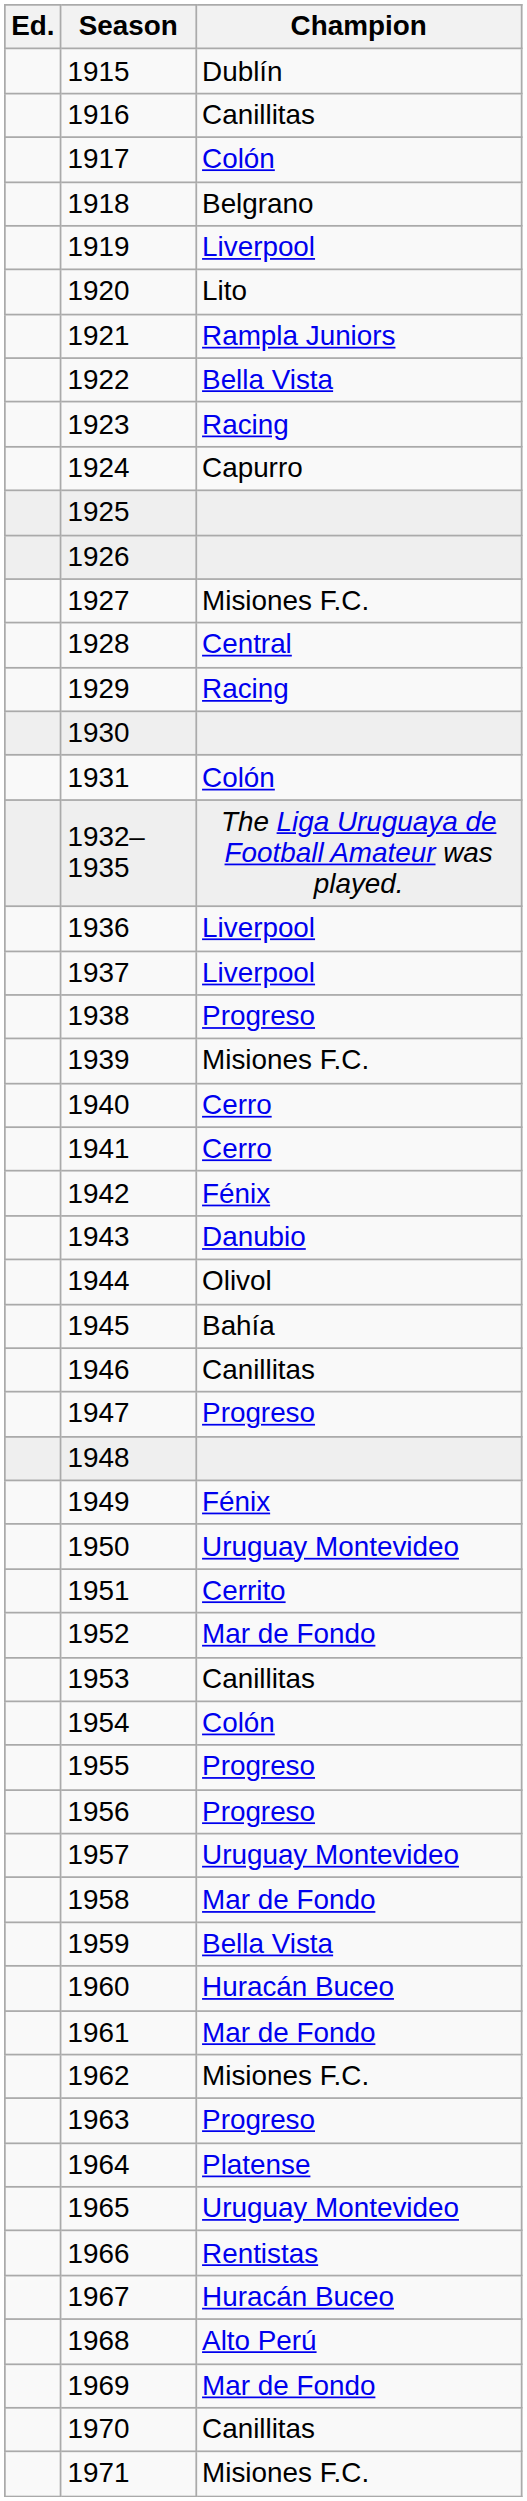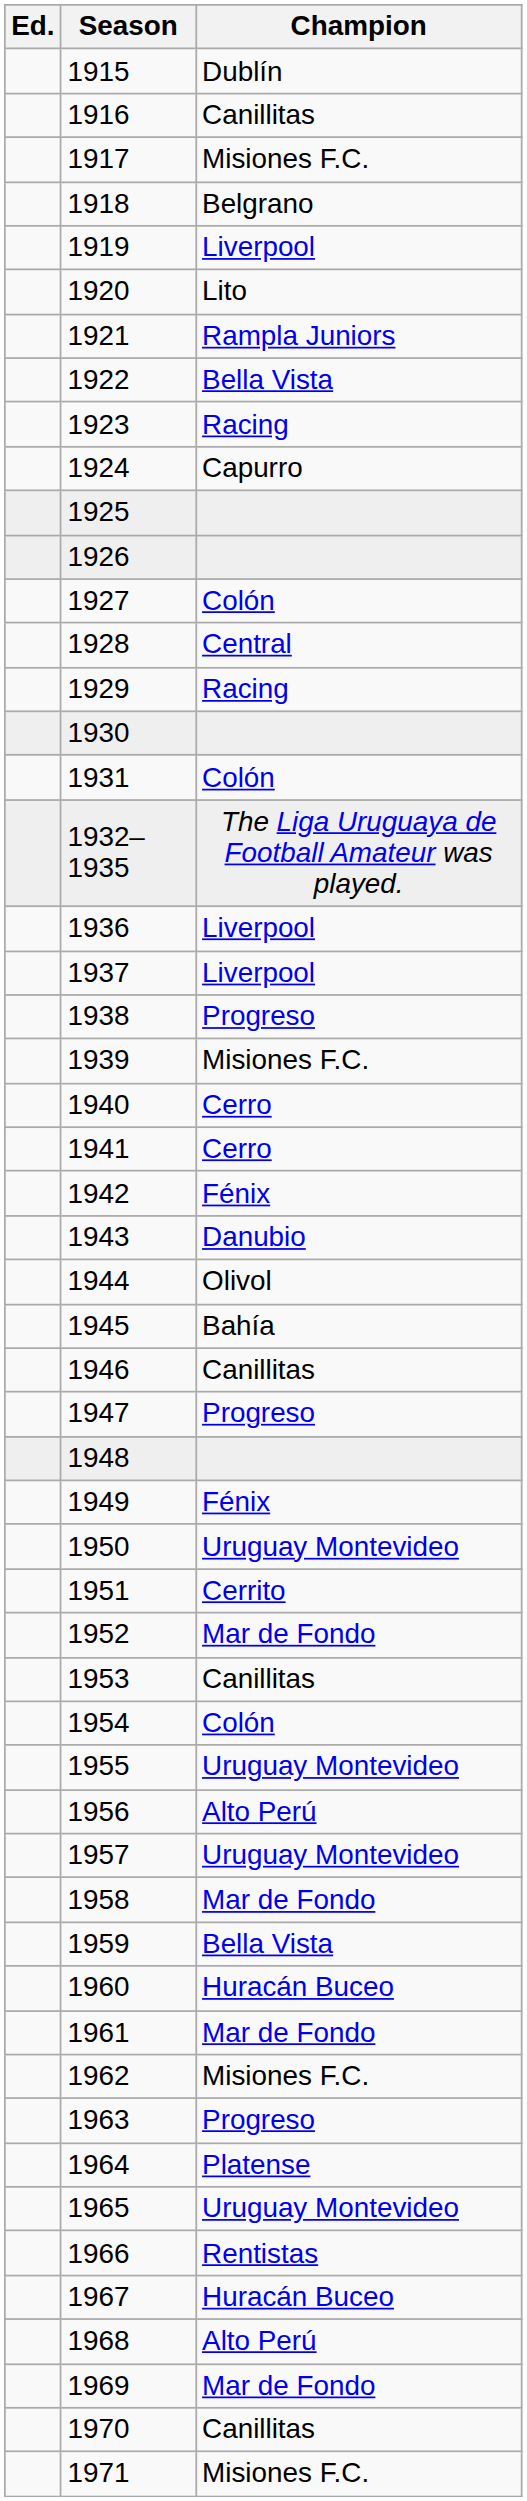(238, 159) Colón -> (286, 159) Misiones F.C.
(286, 600) Misiones F.C. -> (238, 600) Colón
(259, 1767) Progreso -> (331, 1767) Uruguay Montevideo
(259, 1811) Progreso -> (259, 1811) Alto Perú
